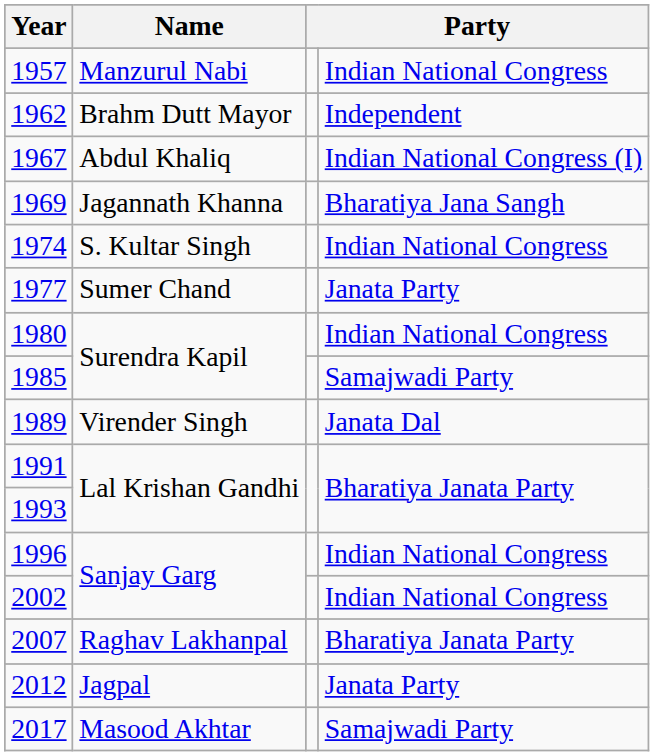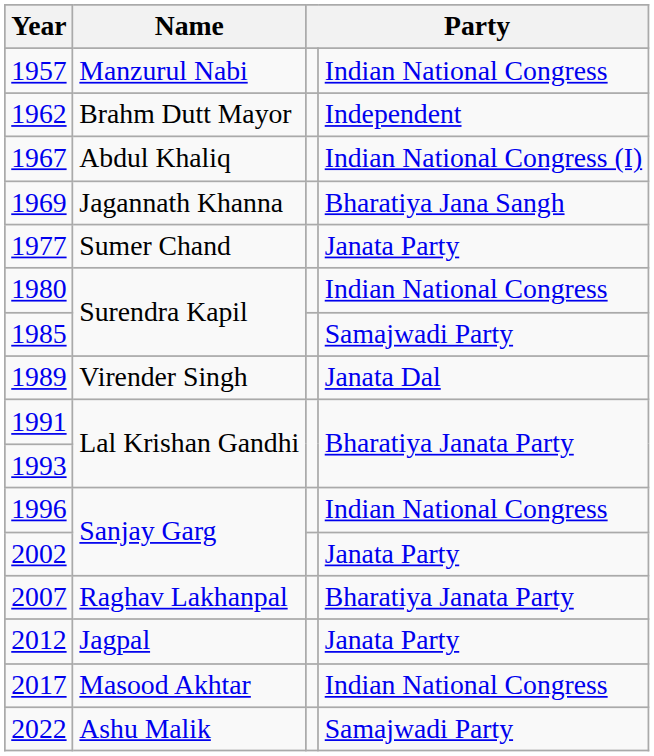- row: (39, 245)
(466, 597) Indian National Congress -> (392, 553) Janata Party
(419, 728) Samajwadi Party -> (466, 684) Indian National Congress
+ row: (39, 728)
